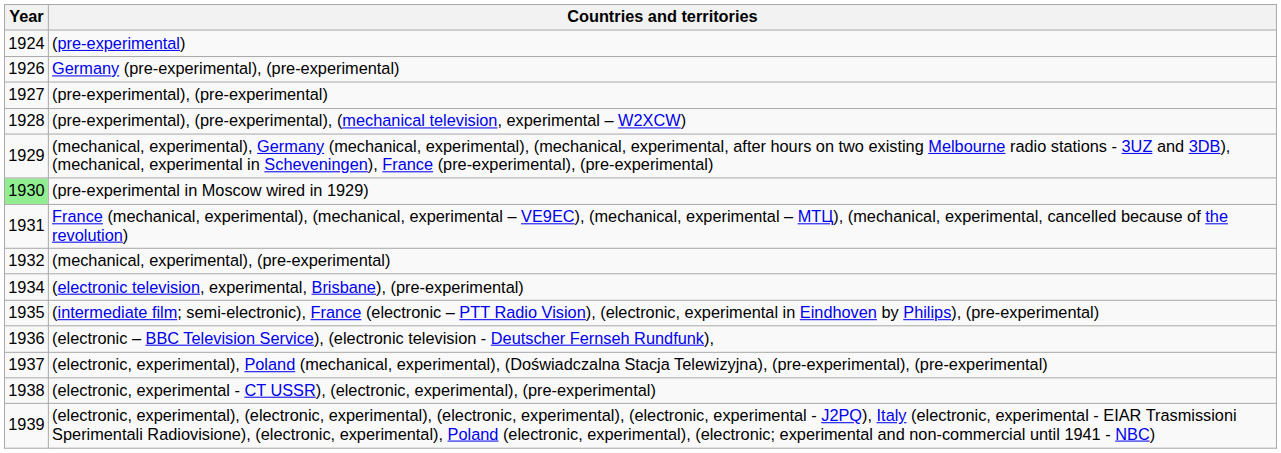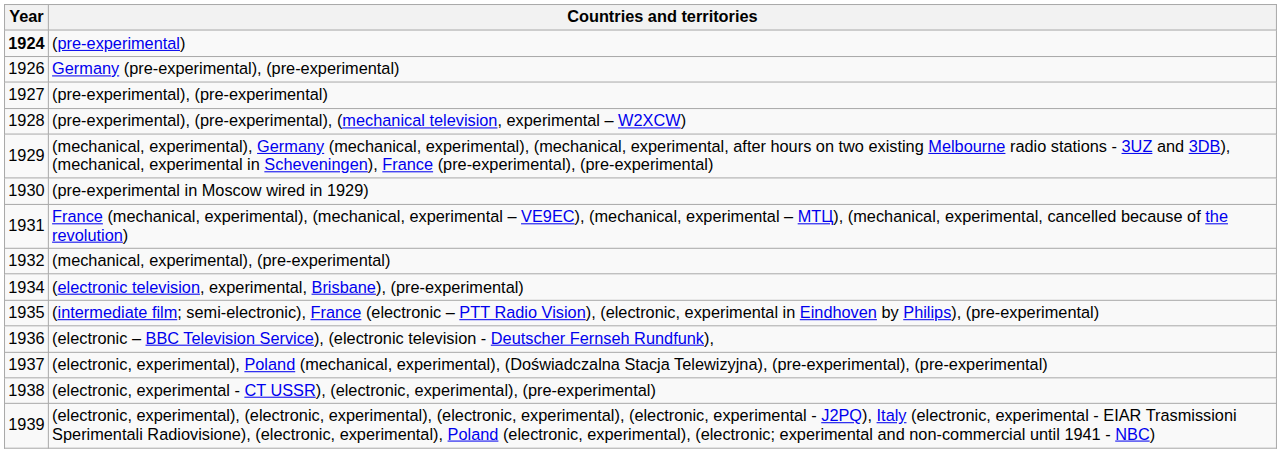(26, 43) normal -> (26, 43) bold
(26, 191) lightgreen background -> (26, 191) no background
